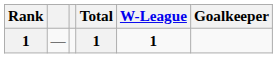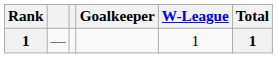columns swapped: (231, 16) <-> (96, 16)
(153, 40) bold -> (195, 40) normal
